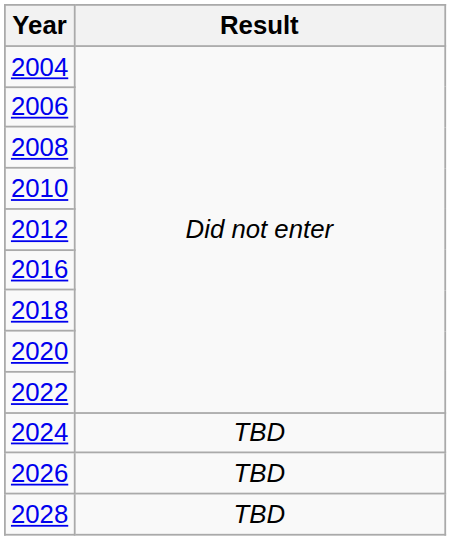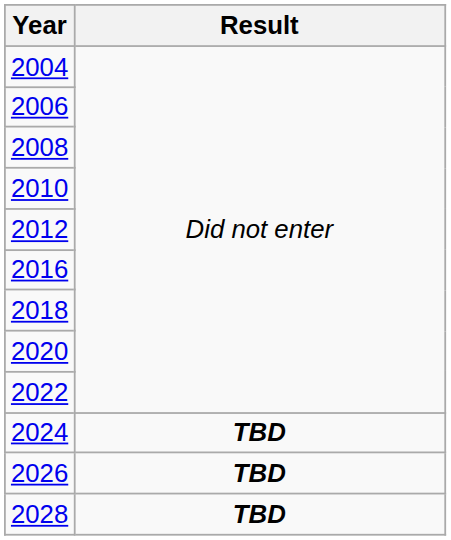(259, 433) normal -> (259, 433) bold
(259, 474) normal -> (259, 474) bold
(259, 514) normal -> (259, 514) bold
